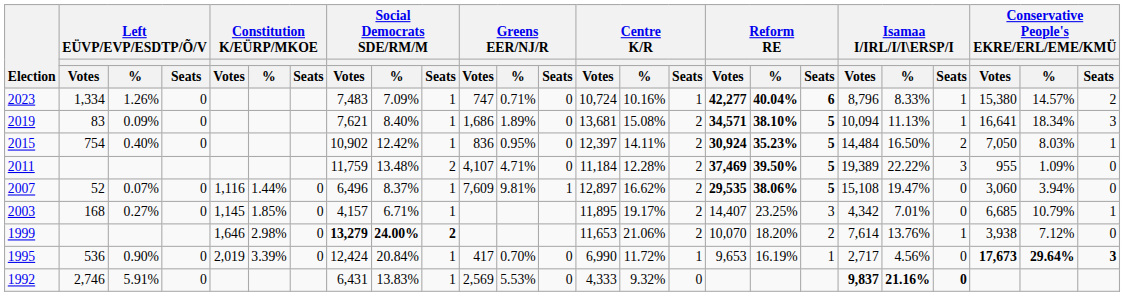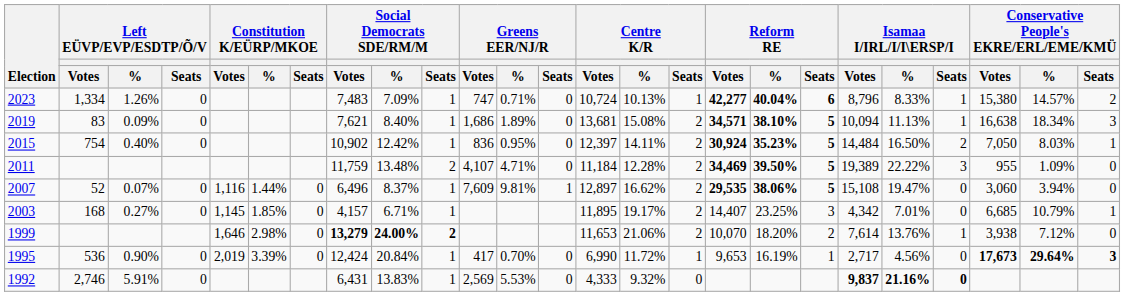(644, 99) 10.16% -> (644, 99) 10.13%
(998, 121) 16,641 -> (998, 121) 16,638
(728, 167) 37,469 -> (728, 167) 34,469
